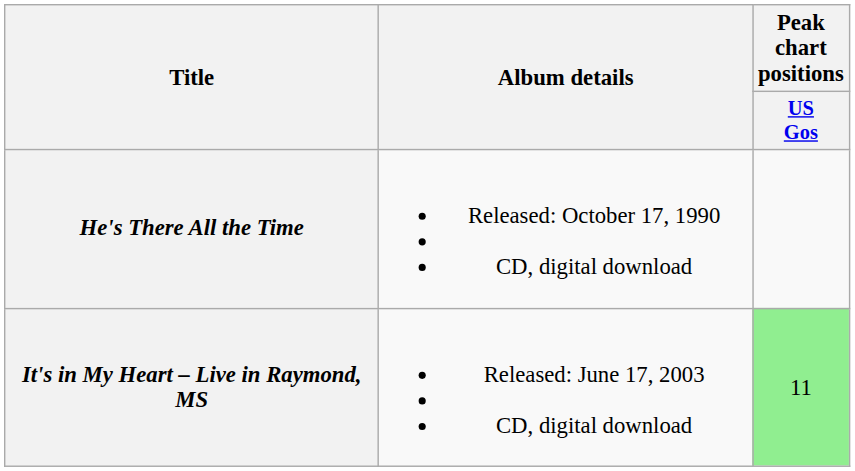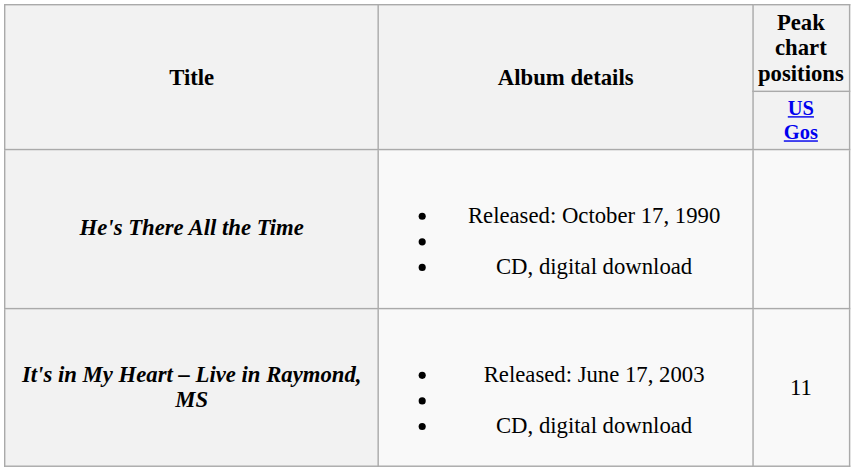(801, 386) lightgreen background -> (801, 386) no background
